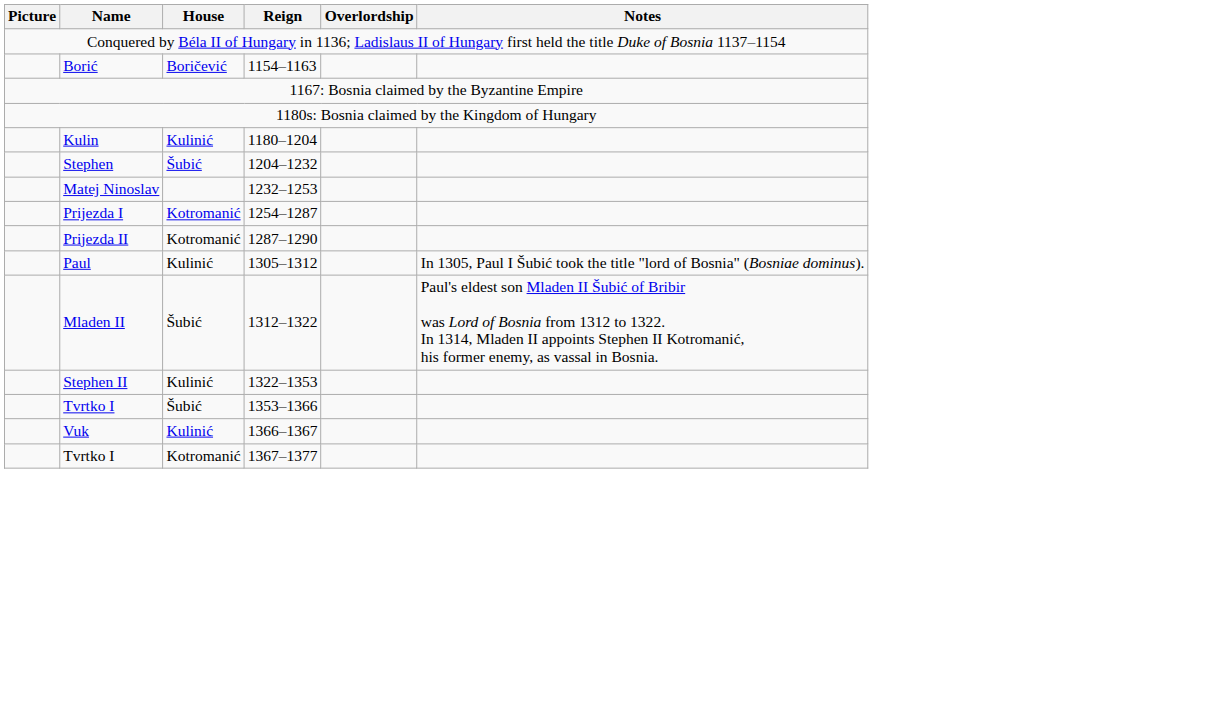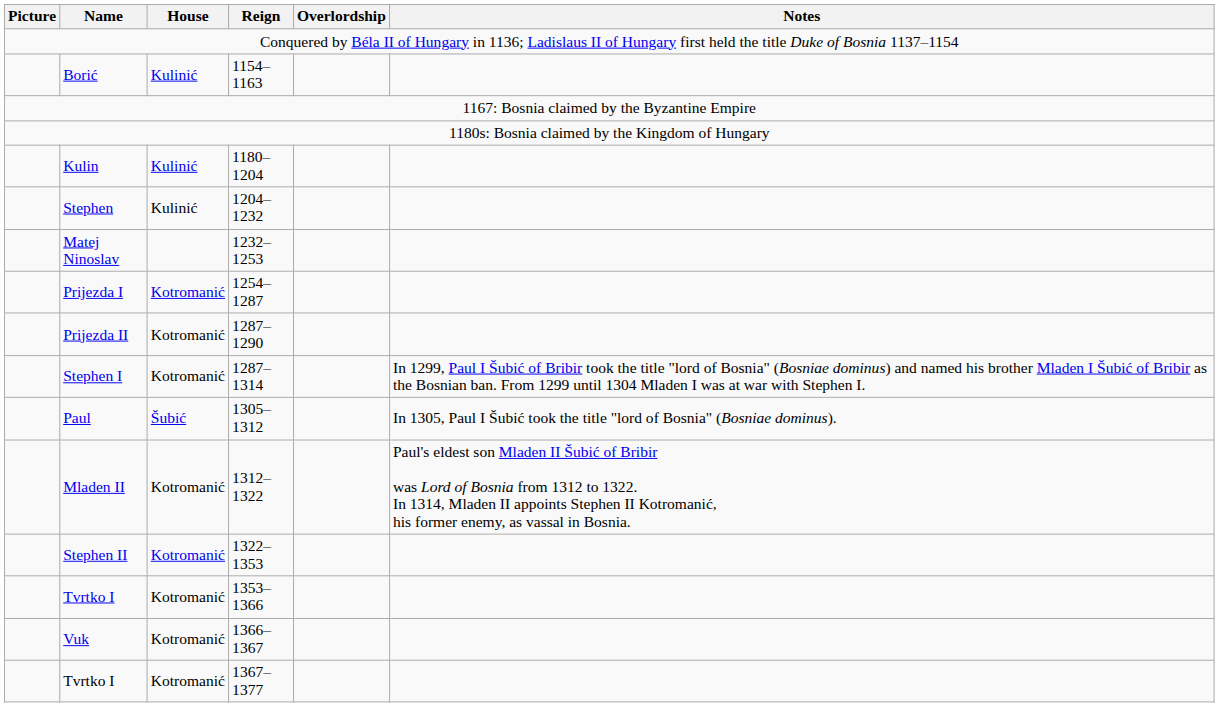(197, 66) Boričević -> (174, 74) Kulinić
(184, 164) Šubić -> (174, 208) Kulinić
+ row: (93, 376)
(190, 262) Kulinić -> (169, 418) Šubić
(184, 322) Šubić -> (188, 486) Kotromanić
(190, 382) Kulinić -> (188, 555) Kotromanić
(184, 406) Šubić -> (188, 597) Kotromanić
(190, 431) Kulinić -> (188, 639) Kotromanić
